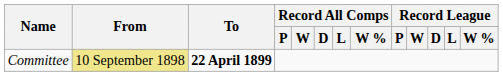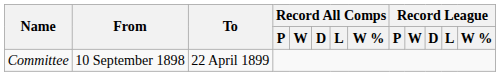(130, 60) khaki background -> (130, 60) no background
(231, 60) bold -> (230, 60) normal
